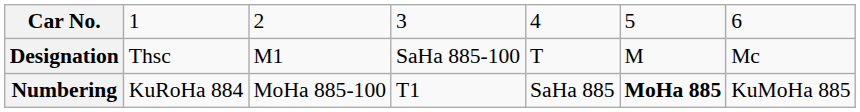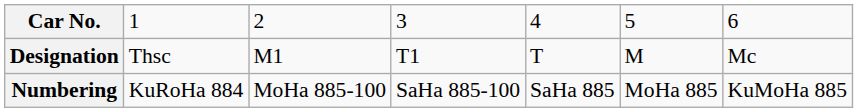(458, 55) SaHa 885-100 -> (408, 55) T1
(408, 90) T1 -> (458, 90) SaHa 885-100
(673, 90) bold -> (671, 90) normal
